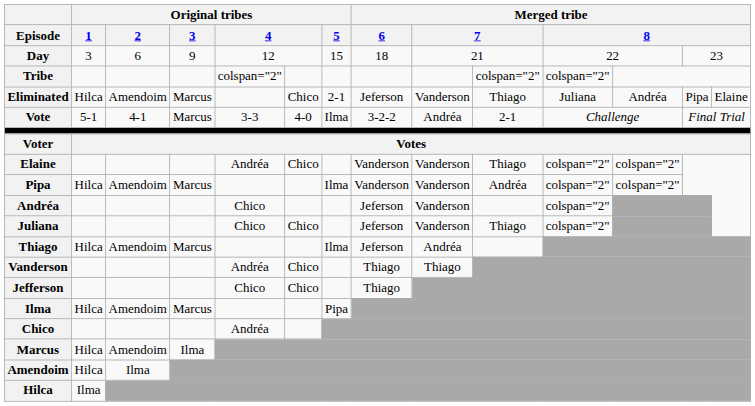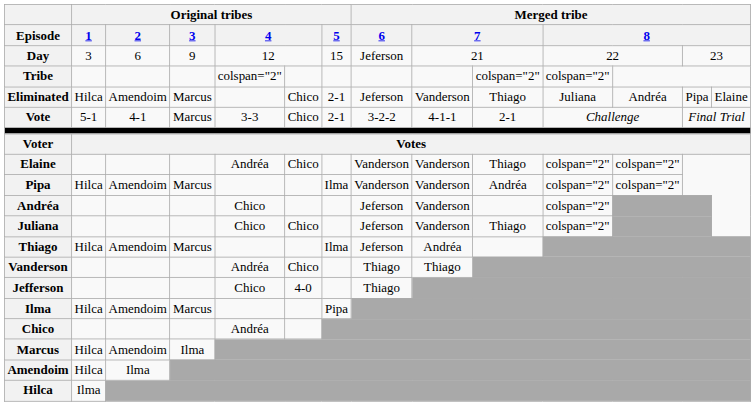(382, 55) 18 -> (382, 55) Jeferson
(303, 117) 4-0 -> (303, 117) Chico
(336, 117) Ilma -> (336, 117) 2-1
(442, 117) Andréa -> (442, 117) 4-1-1
(303, 287) Chico -> (303, 287) 4-0
